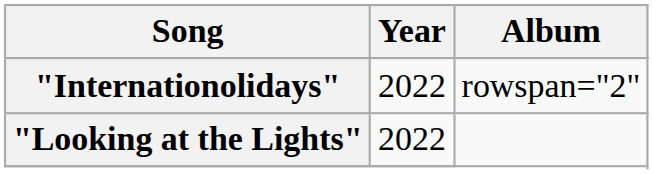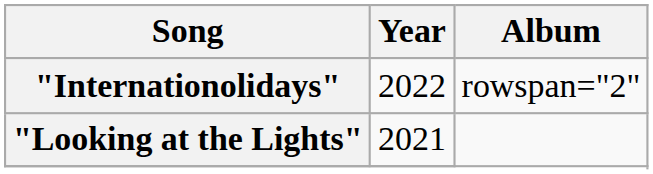(412, 138) 2022 -> (412, 138) 2021
